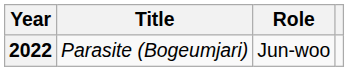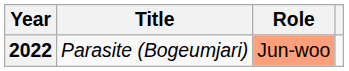(294, 50) no background -> (294, 50) lightsalmon background
